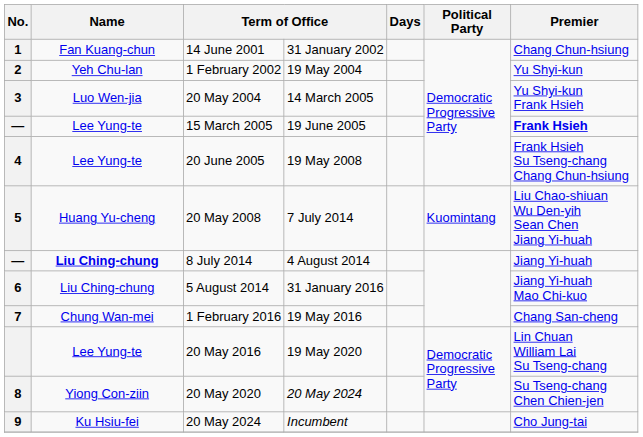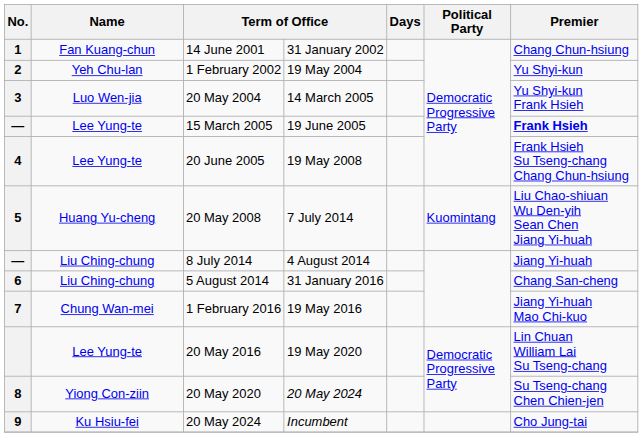(107, 260) bold -> (107, 260) normal
(553, 288) Jiang Yi-huah Mao Chi-kuo -> (566, 281) Chang San-cheng
(566, 316) Chang San-cheng -> (553, 309) Jiang Yi-huah Mao Chi-kuo
